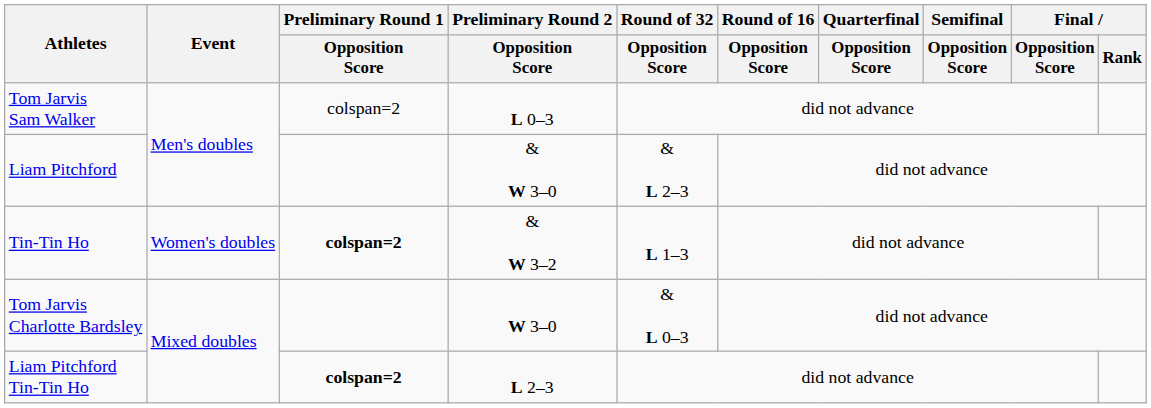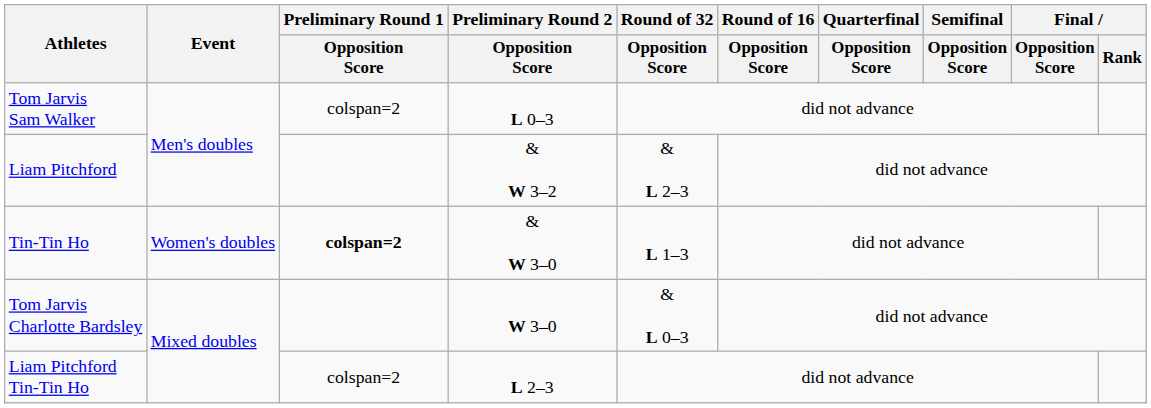(532, 170) & W 3–0 -> (532, 170) & W 3–2
(532, 242) & W 3–2 -> (532, 242) & W 3–0
(364, 377) bold -> (364, 377) normal
